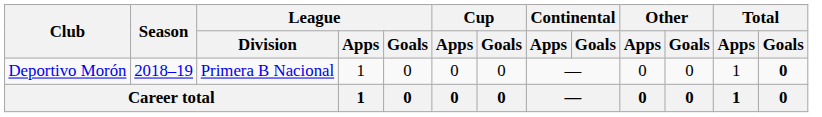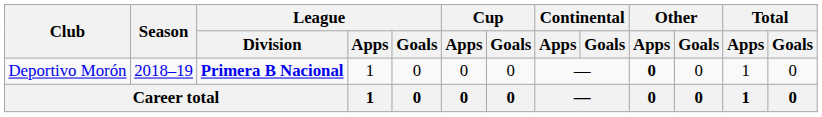(267, 71) normal -> (272, 71) bold
(642, 71) normal -> (652, 71) bold
(783, 71) bold -> (793, 71) normal
